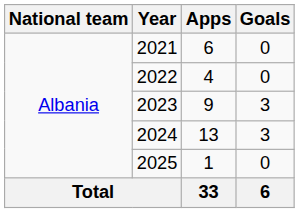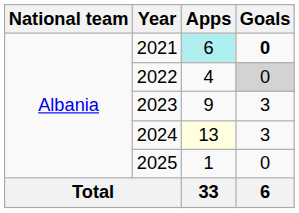(209, 47) no background -> (209, 47) paleturquoise background
(265, 47) normal -> (265, 47) bold
(265, 76) no background -> (265, 76) lightgrey background
(209, 134) no background -> (209, 134) lightyellow background
